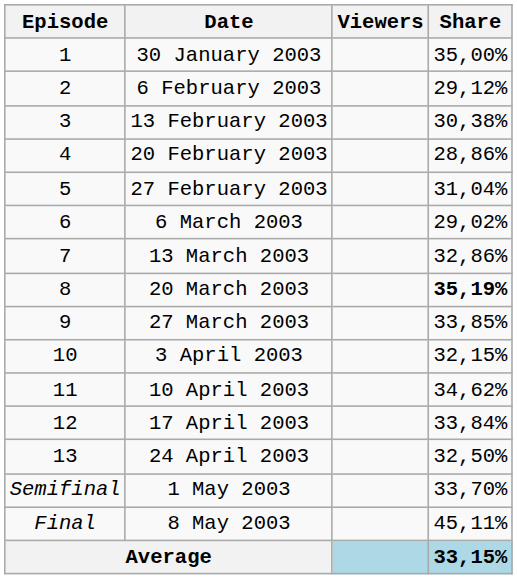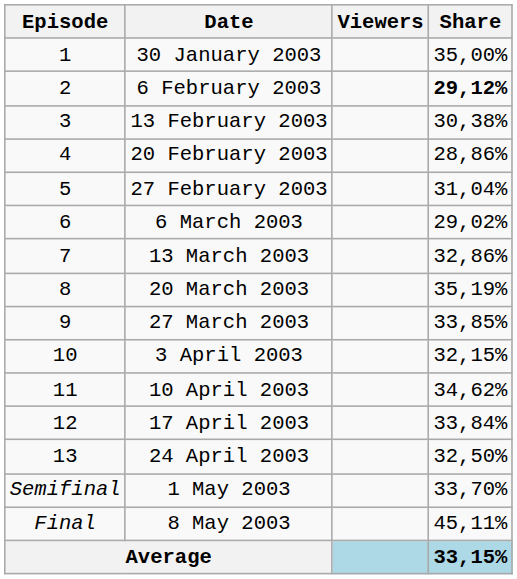(470, 88) normal -> (470, 88) bold
(470, 289) bold -> (470, 289) normal
